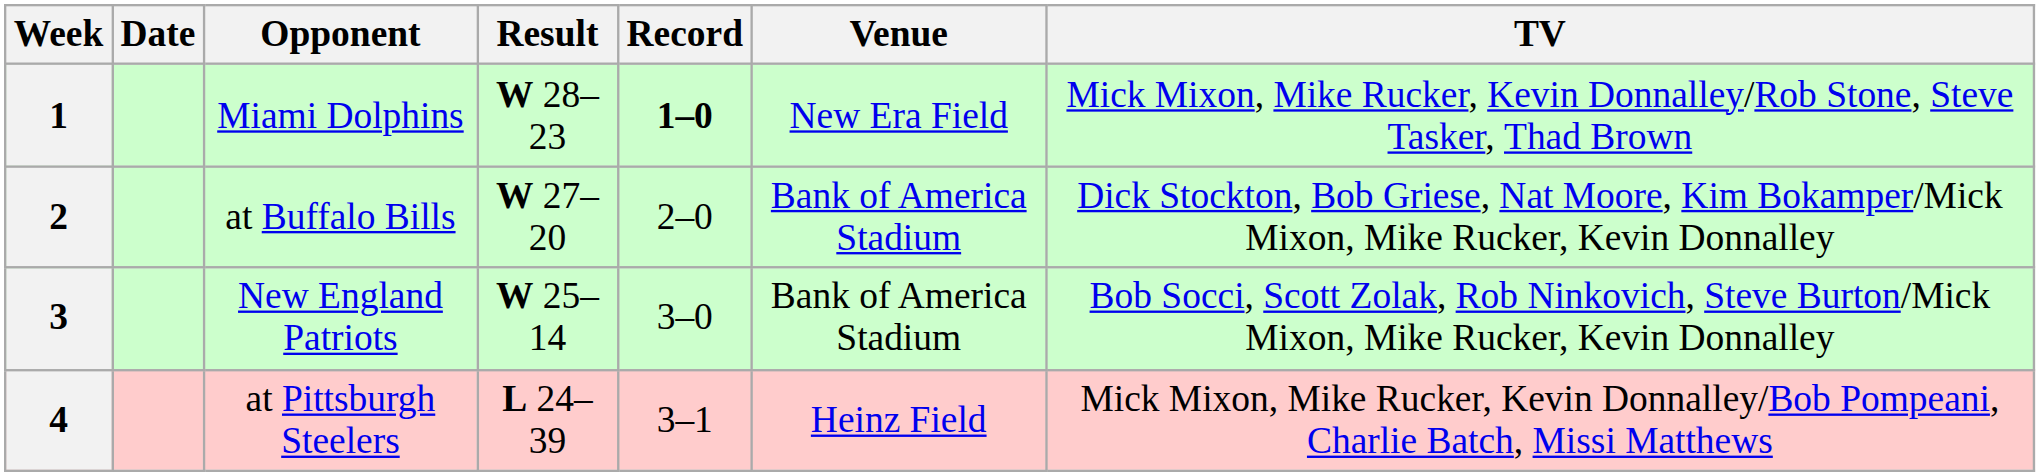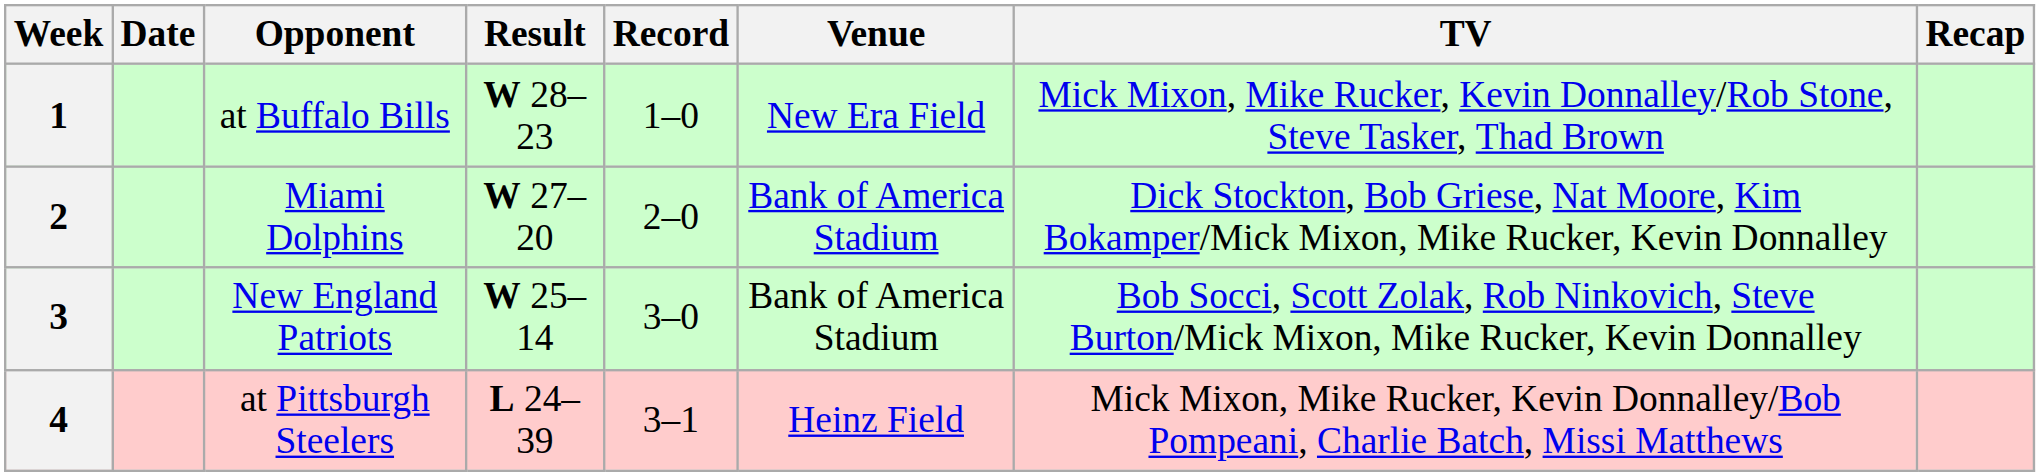+ column: (1975, 34)
(340, 114) Miami Dolphins -> (335, 114) at Buffalo Bills
(685, 114) bold -> (671, 114) normal
(340, 216) at Buffalo Bills -> (335, 216) Miami Dolphins
